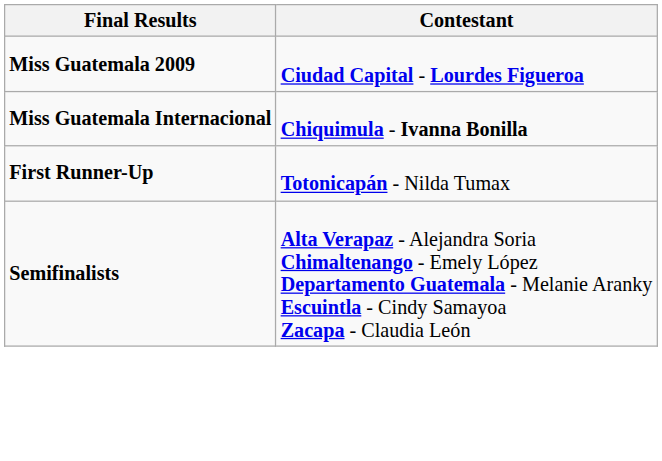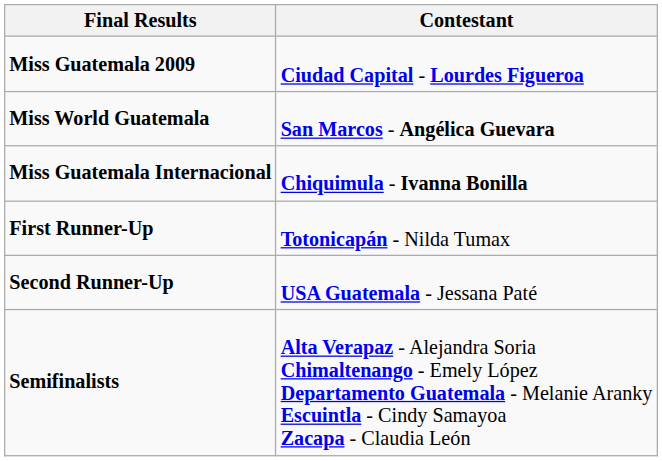+ row: (109, 118)
+ row: (92, 282)
